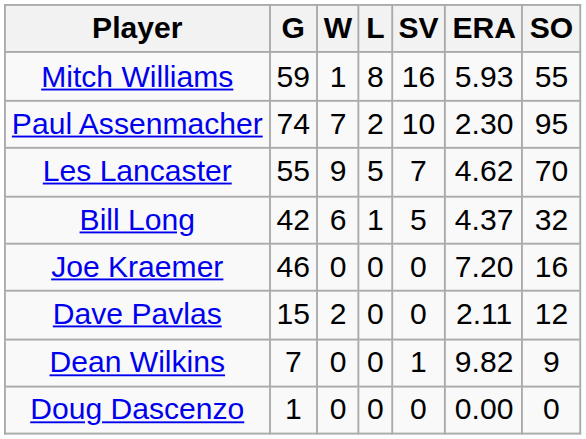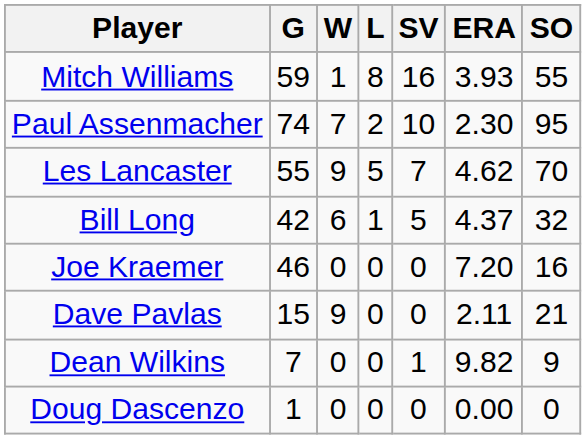(484, 76) 5.93 -> (484, 76) 3.93
(338, 314) 2 -> (338, 314) 9
(551, 314) 12 -> (551, 314) 21
